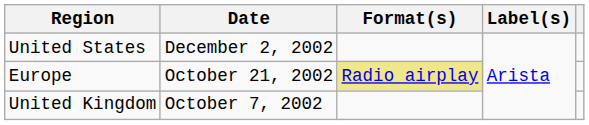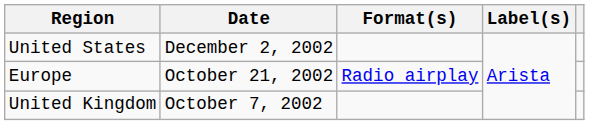(410, 76) khaki background -> (410, 76) no background
